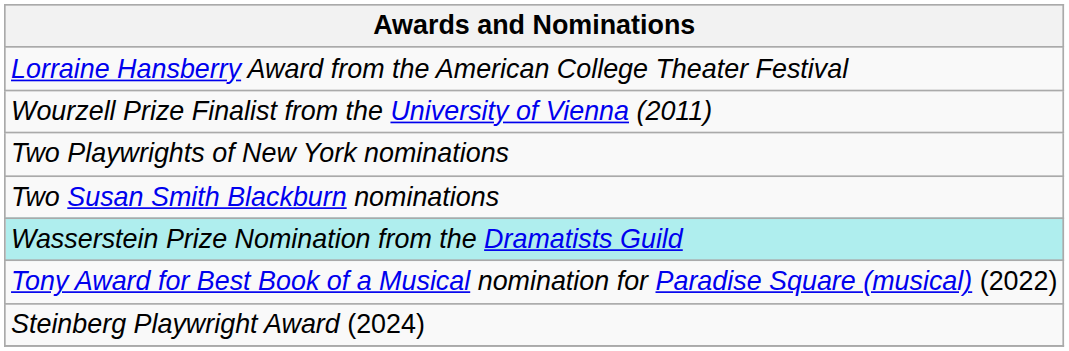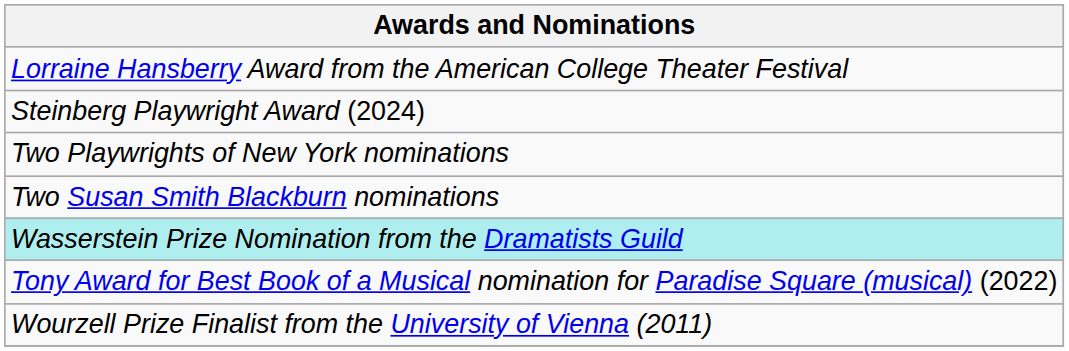(362, 111) Wourzell Prize Finalist from the University of Vienna (2011) -> (218, 111) Steinberg Playwright Award (2024)
(218, 324) Steinberg Playwright Award (2024) -> (362, 324) Wourzell Prize Finalist from the University of Vienna (2011)
